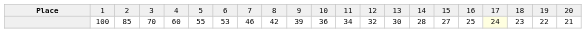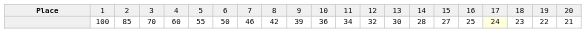(225, 22) 53 -> (225, 22) 50
